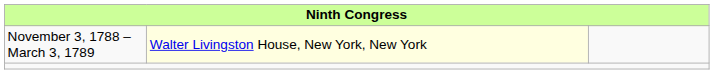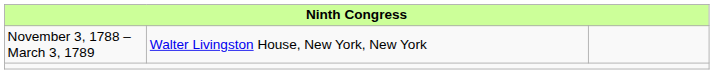(288, 44) lightyellow background -> (288, 44) no background
